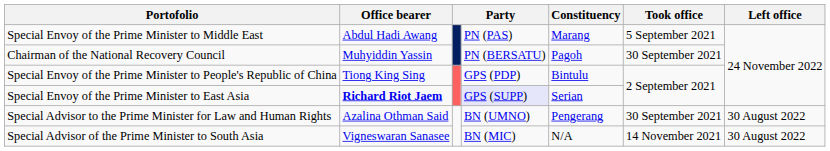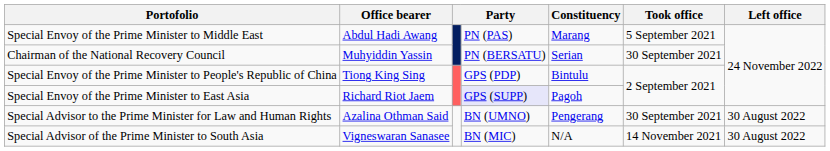(567, 55) Pagoh -> (567, 55) Serian
(392, 96) bold -> (388, 96) normal
(567, 96) Serian -> (567, 96) Pagoh
